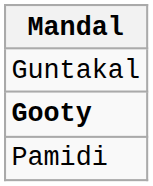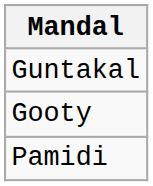(52, 114) bold -> (52, 114) normal
